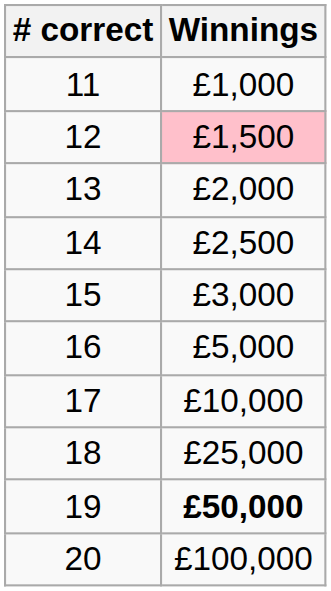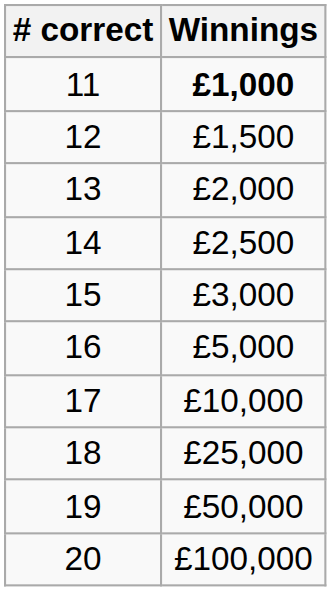(243, 83) normal -> (243, 83) bold
(243, 136) pink background -> (243, 136) no background
(243, 505) bold -> (243, 505) normal
